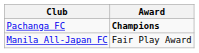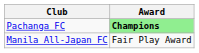(136, 26) no background -> (136, 26) lightgreen background
